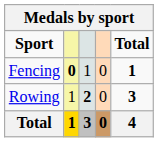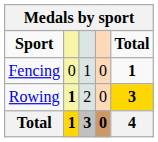(72, 70) bold -> (72, 70) normal
(72, 96) normal -> (72, 96) bold
(87, 96) bold -> (87, 96) normal
(132, 96) no background -> (132, 96) gold background
